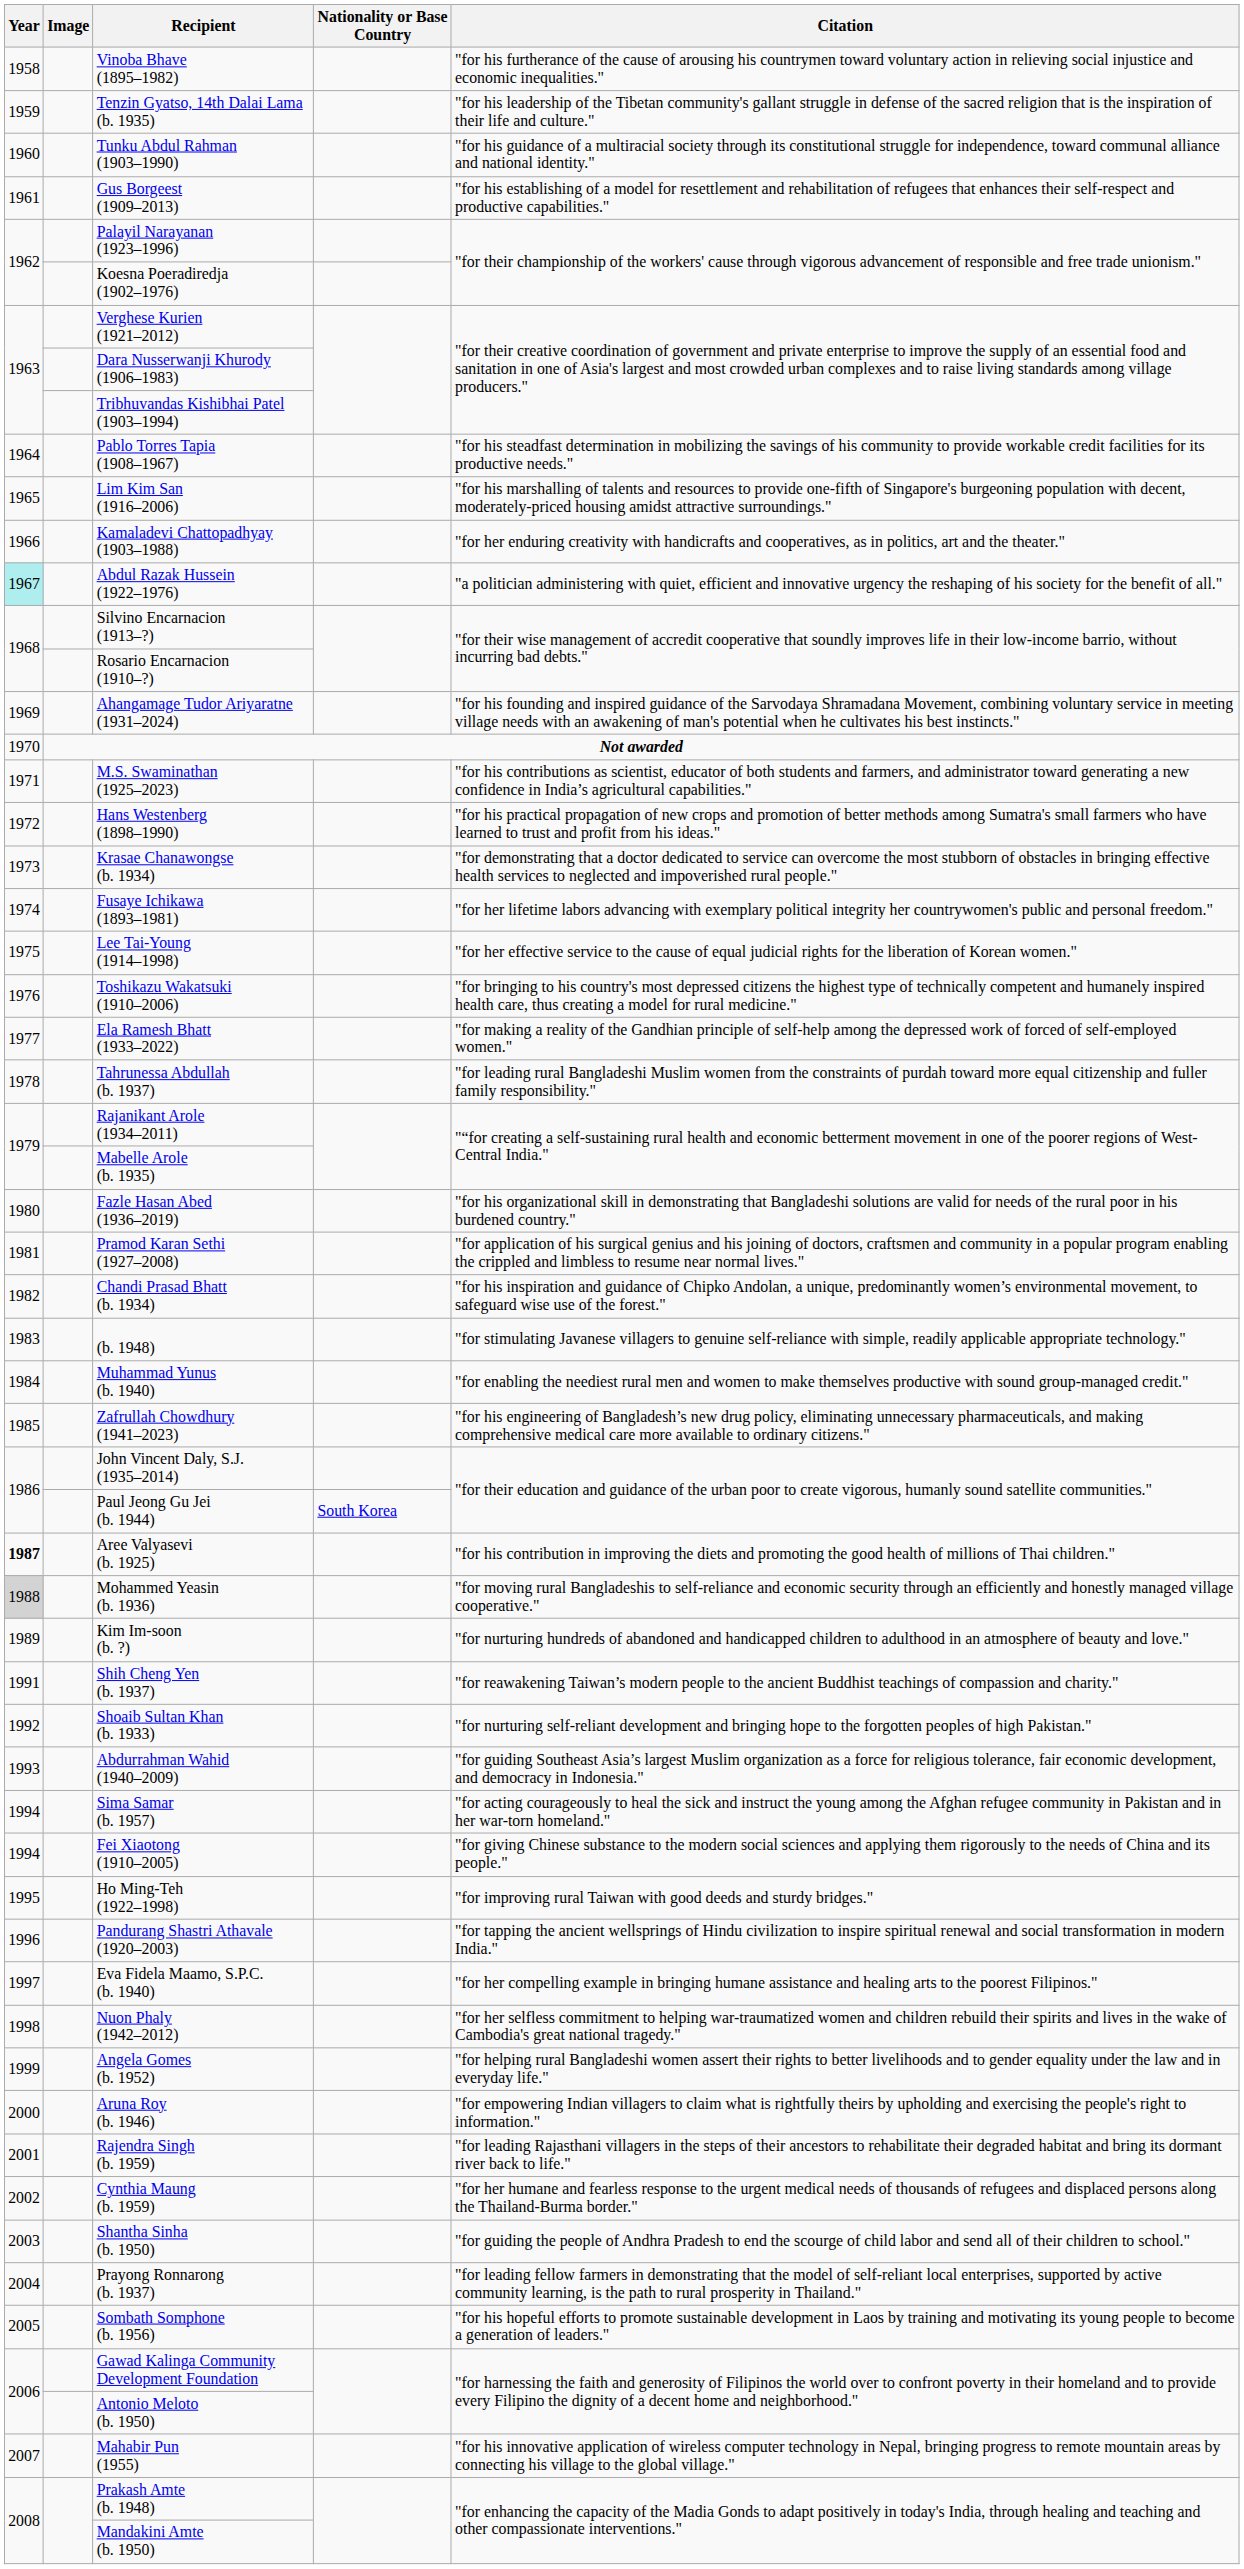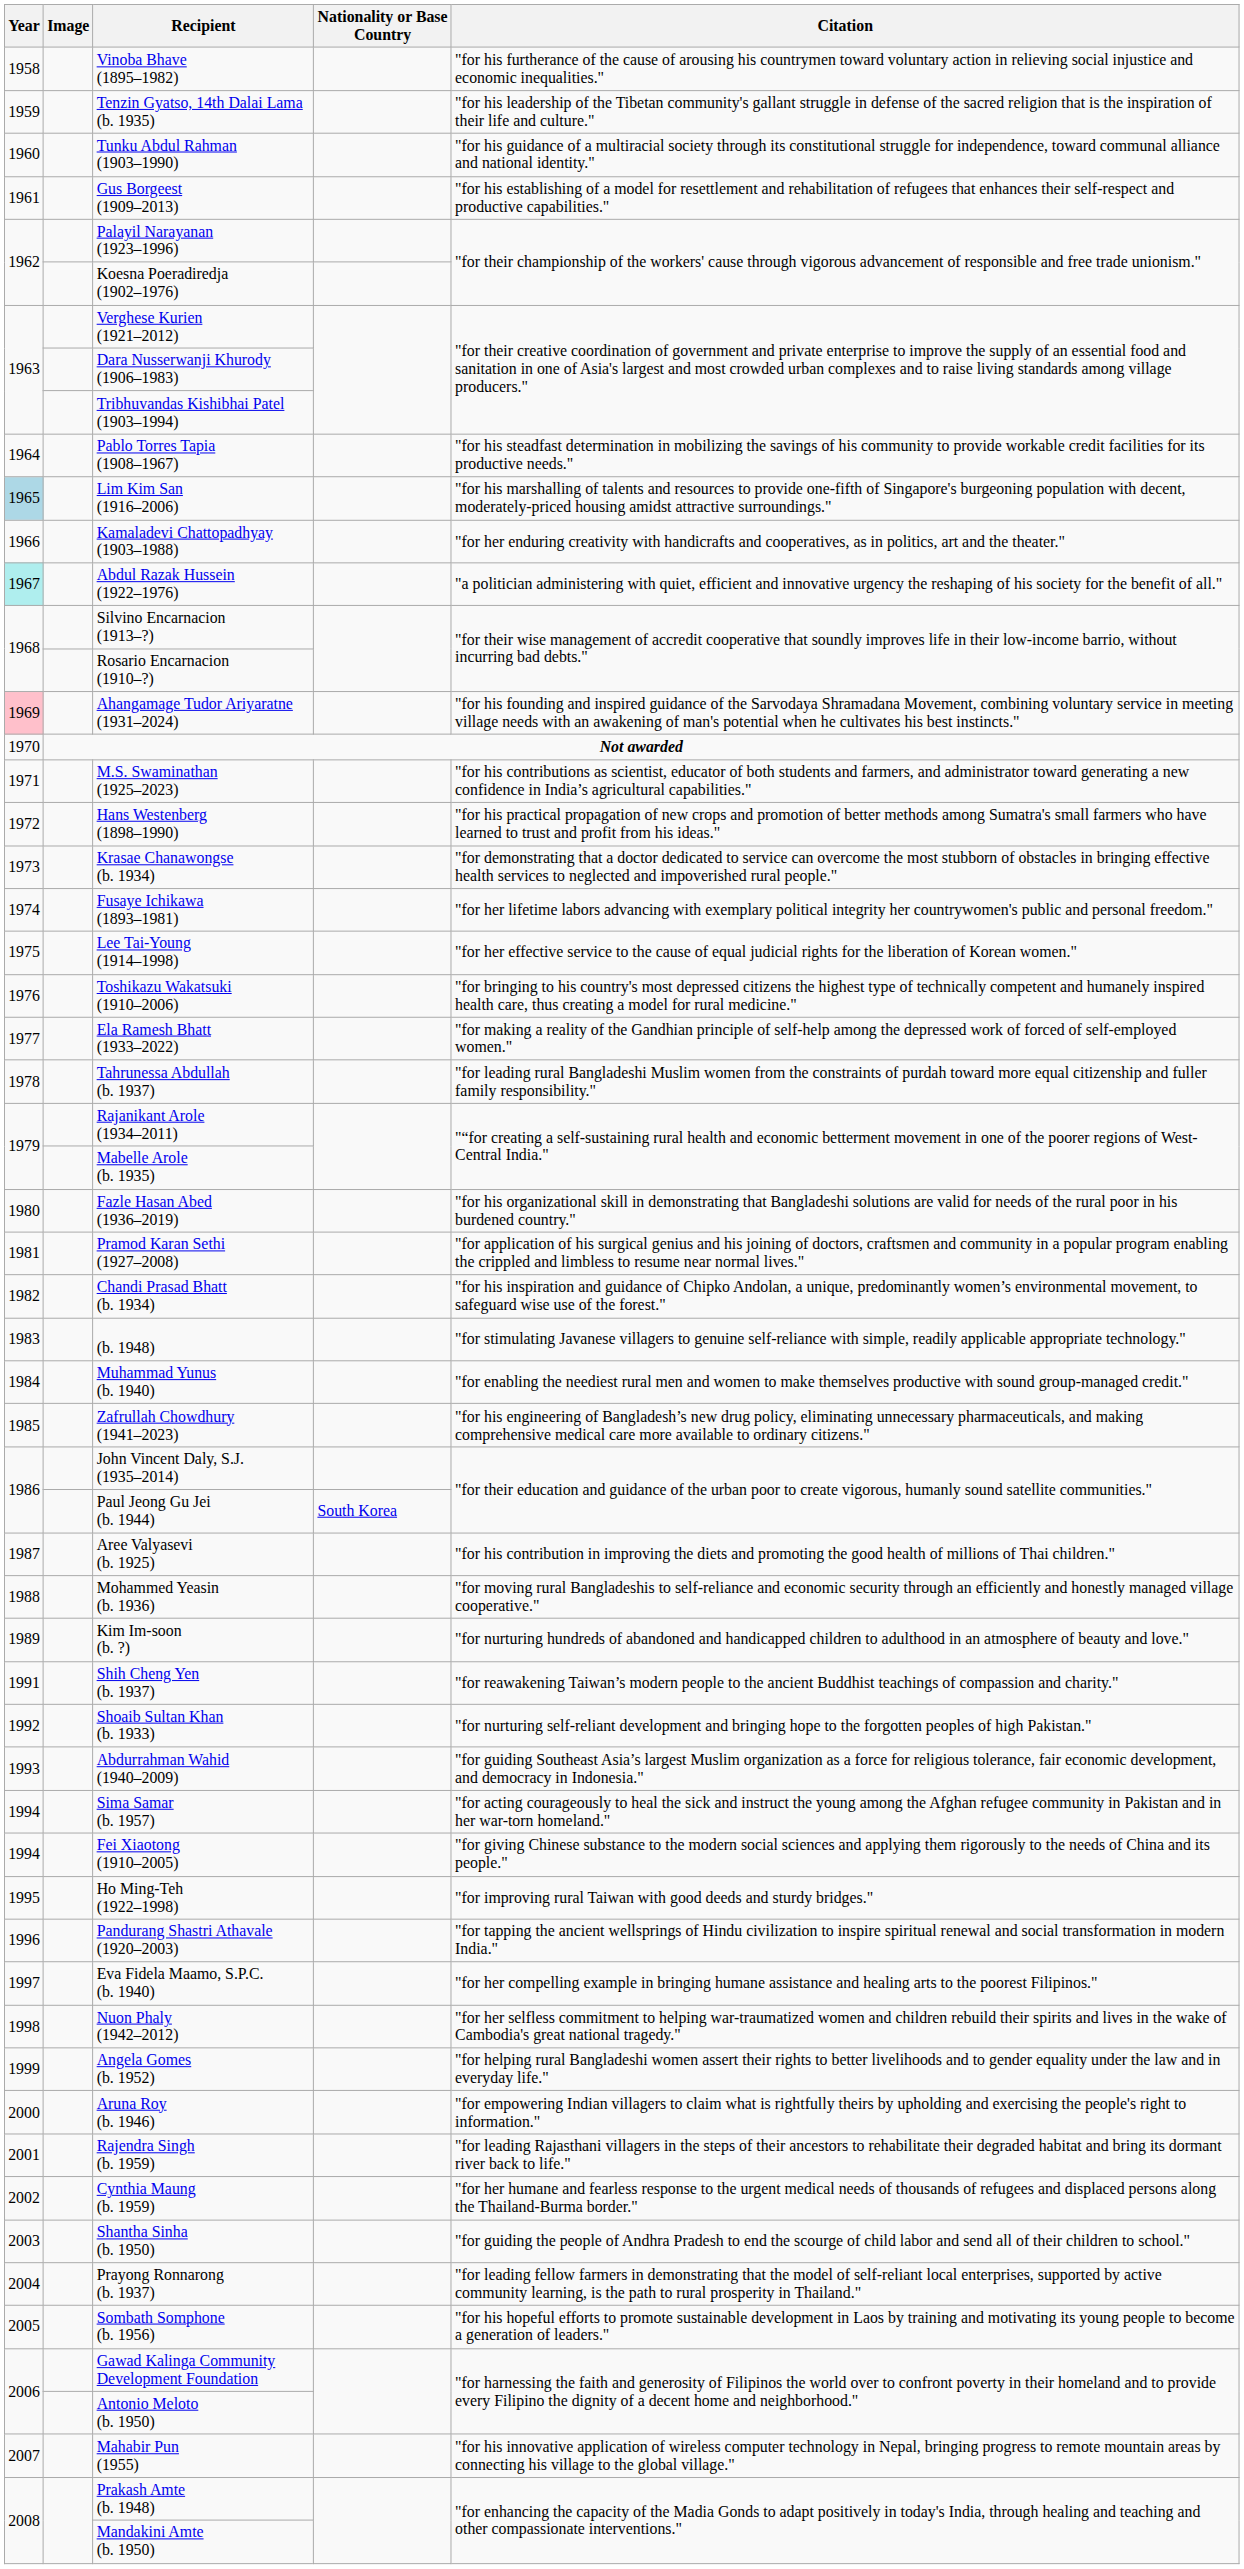(24, 498) no background -> (24, 498) lightblue background
(24, 713) no background -> (24, 713) pink background
(24, 1554) bold -> (24, 1554) normal
(24, 1596) lightgrey background -> (24, 1596) no background
